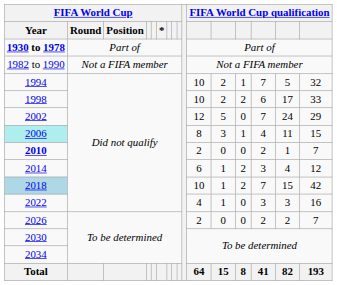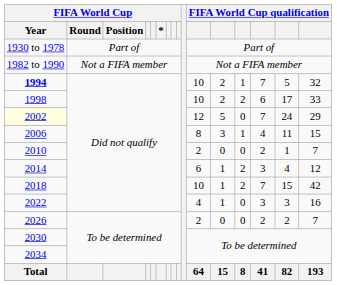(36, 47) bold -> (36, 47) normal
(36, 82) normal -> (36, 82) bold
(36, 116) no background -> (36, 116) lightyellow background
(36, 133) paleturquoise background -> (36, 133) no background
(36, 151) bold -> (36, 151) normal
(36, 185) lightblue background -> (36, 185) no background
